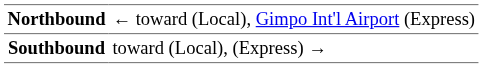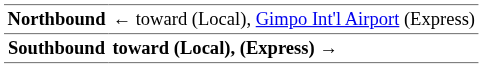(220, 47) normal -> (225, 48) bold
